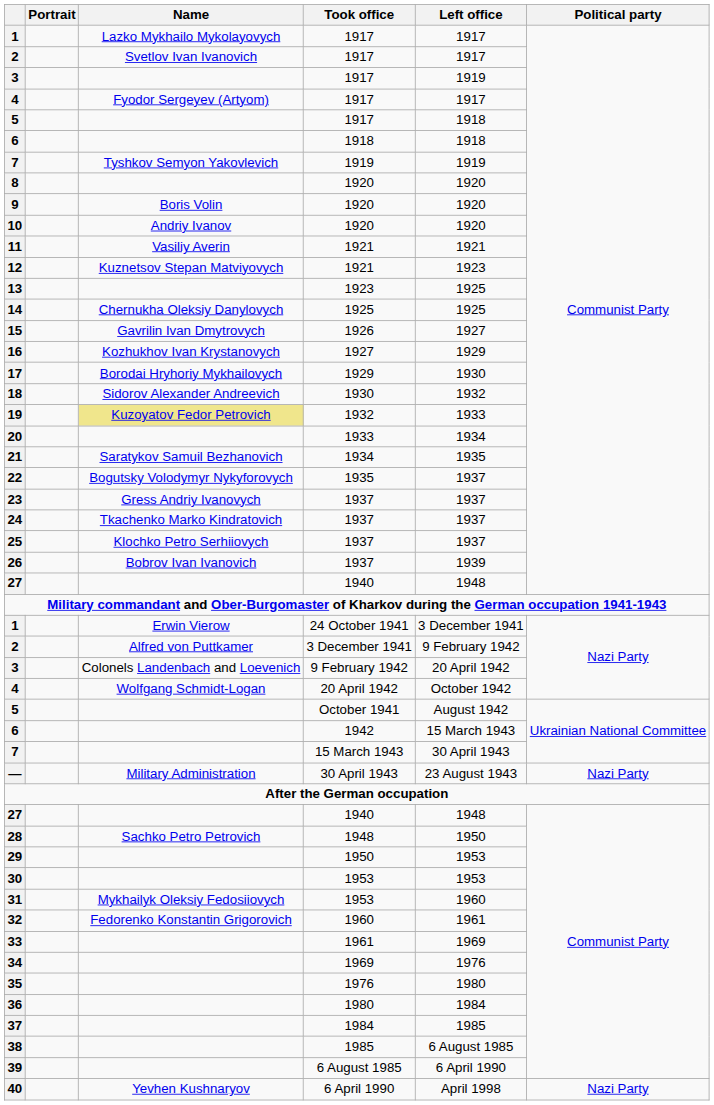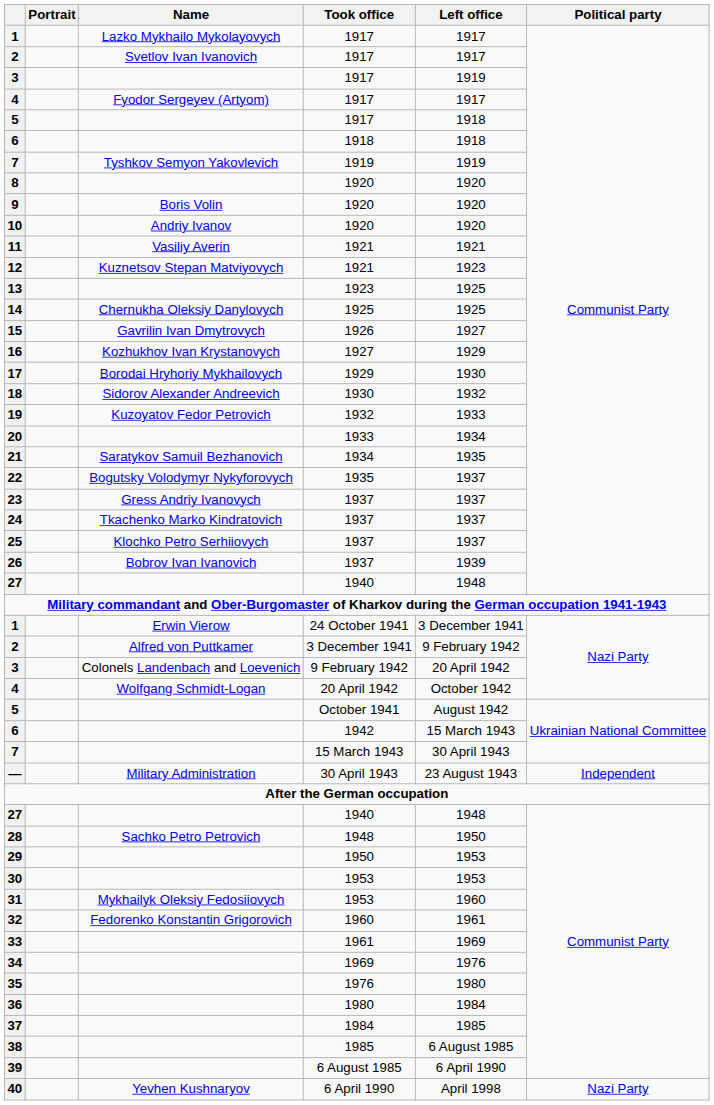(191, 415) khaki background -> (191, 415) no background
(618, 773) Nazi Party -> (618, 773) Independent
